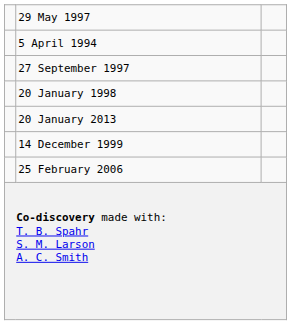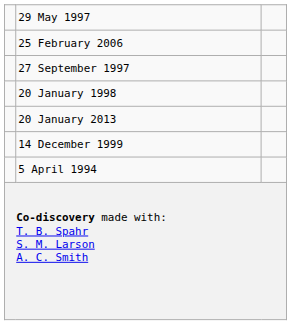rows swapped: (57, 42) <-> (71, 169)
